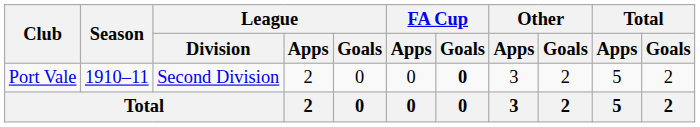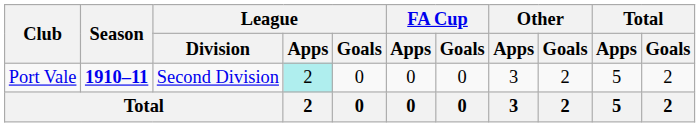(117, 77) normal -> (117, 77) bold
(308, 77) no background -> (308, 77) paleturquoise background
(463, 77) bold -> (462, 77) normal
